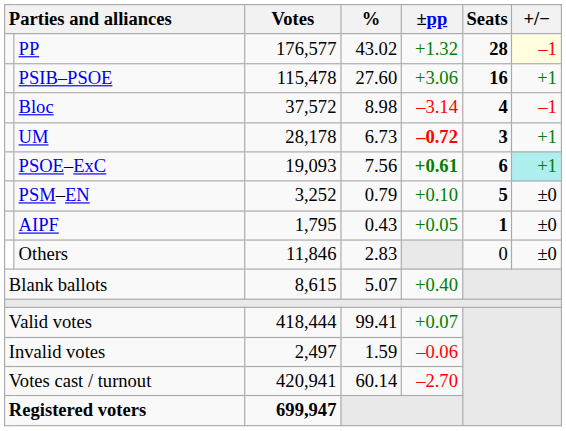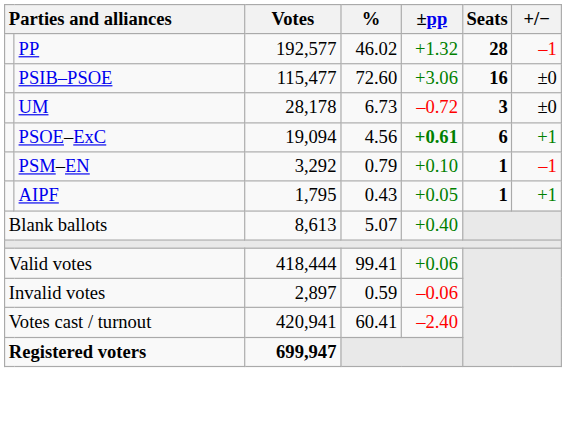(306, 48) 176,577 -> (306, 48) 192,577
(376, 48) 43.02 -> (376, 48) 46.02
(548, 48) lightyellow background -> (548, 48) no background
(307, 78) 115,478 -> (307, 78) 115,477
(376, 78) 27.60 -> (376, 78) 72.60
(547, 78) +1 -> (547, 78) ±0
- row: (36, 107)
(437, 136) bold -> (437, 107) normal
(547, 136) +1 -> (547, 107) ±0
(311, 166) 19,093 -> (311, 136) 19,094
(381, 166) 7.56 -> (381, 136) 4.56
(547, 166) paleturquoise background -> (547, 136) no background
(316, 195) 3,252 -> (316, 166) 3,292
(503, 195) 5 -> (503, 166) 1
(547, 195) ±0 -> (548, 166) –1
(547, 225) ±0 -> (547, 195) +1
- row: (43, 254)
(316, 284) 8,615 -> (316, 225) 8,613
(436, 322) +0.07 -> (436, 263) +0.06
(316, 351) 2,497 -> (316, 292) 2,897
(381, 351) 1.59 -> (381, 292) 0.59
(376, 380) 60.14 -> (376, 322) 60.41
(437, 380) –2.70 -> (437, 322) –2.40
